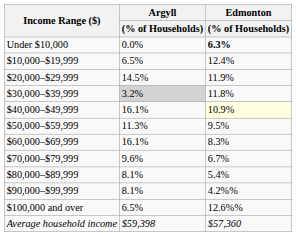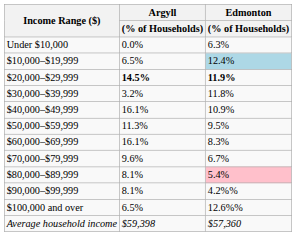(219, 45) bold -> (218, 45) normal
(221, 61) no background -> (221, 61) lightblue background
(135, 77) normal -> (136, 77) bold
(221, 77) normal -> (222, 77) bold
(132, 93) lightgrey background -> (132, 93) no background
(221, 110) lightyellow background -> (221, 110) no background
(218, 175) no background -> (218, 175) pink background
